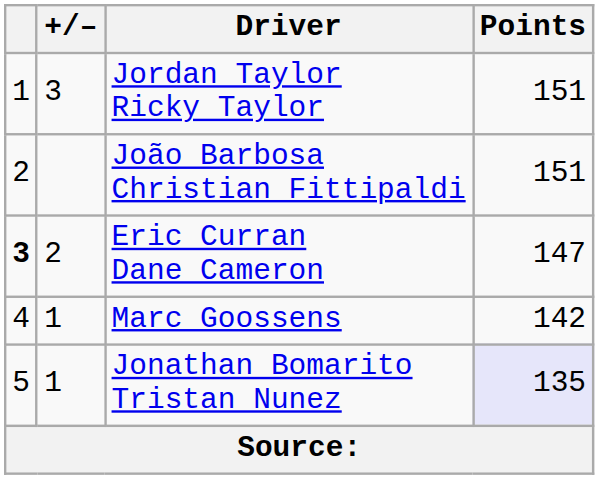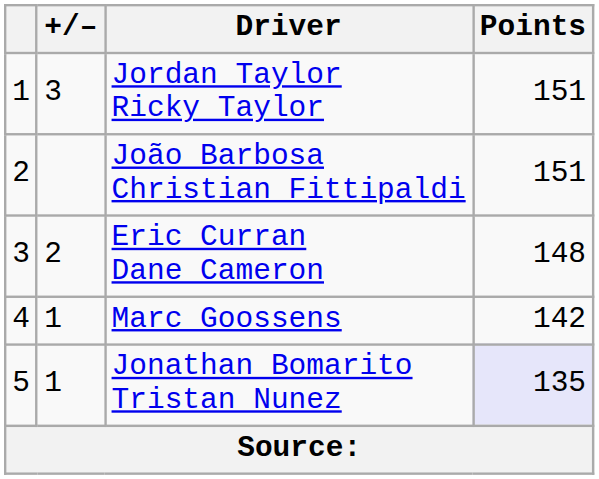(21, 256) bold -> (21, 256) normal
(560, 256) 147 -> (560, 256) 148
